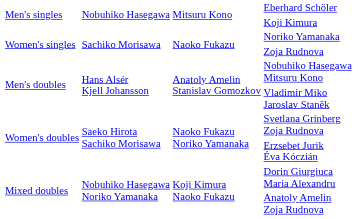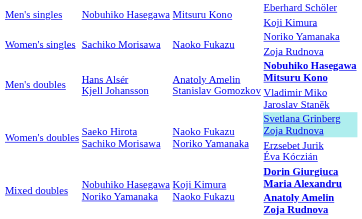(308, 72) normal -> (310, 72) bold
(302, 124) no background -> (302, 124) paleturquoise background
(299, 177) normal -> (303, 177) bold
(297, 204) normal -> (299, 204) bold
